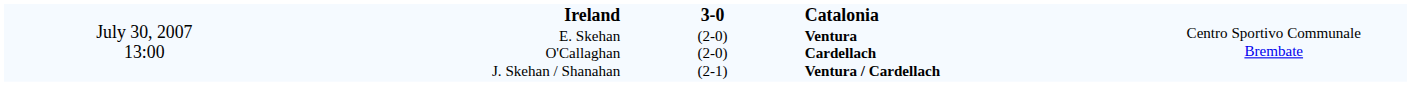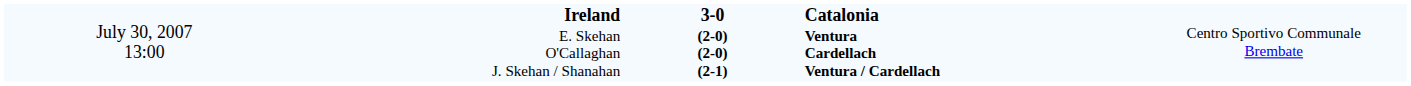(713, 53) normal -> (713, 53) bold
